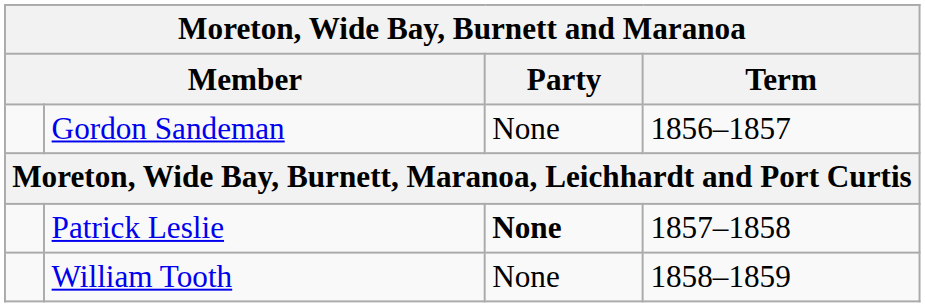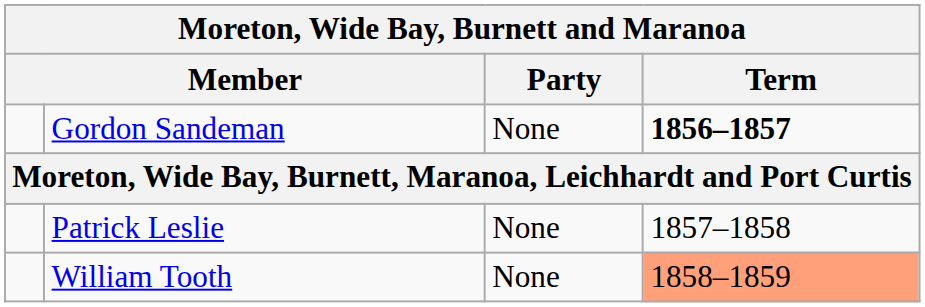(721, 128) normal -> (721, 128) bold
(527, 227) bold -> (526, 227) normal
(721, 276) no background -> (721, 276) lightsalmon background
